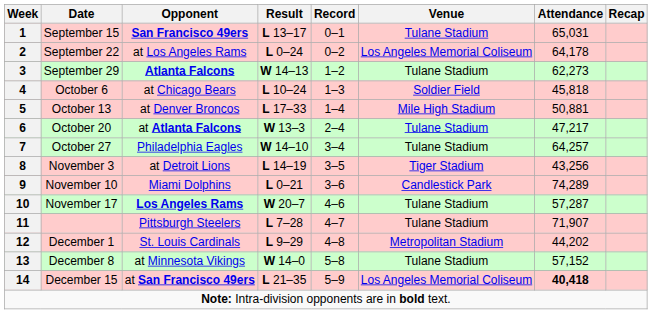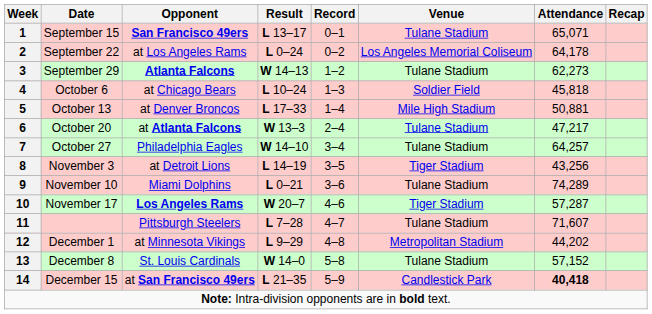(570, 33) 65,031 -> (570, 33) 65,071
(446, 185) Candlestick Park -> (446, 185) Tulane Stadium
(446, 204) Tulane Stadium -> (446, 204) Tiger Stadium
(570, 223) 71,907 -> (570, 223) 71,607
(190, 242) St. Louis Cardinals -> (190, 242) at Minnesota Vikings
(190, 261) at Minnesota Vikings -> (190, 261) St. Louis Cardinals
(446, 280) Los Angeles Memorial Coliseum -> (446, 280) Candlestick Park
